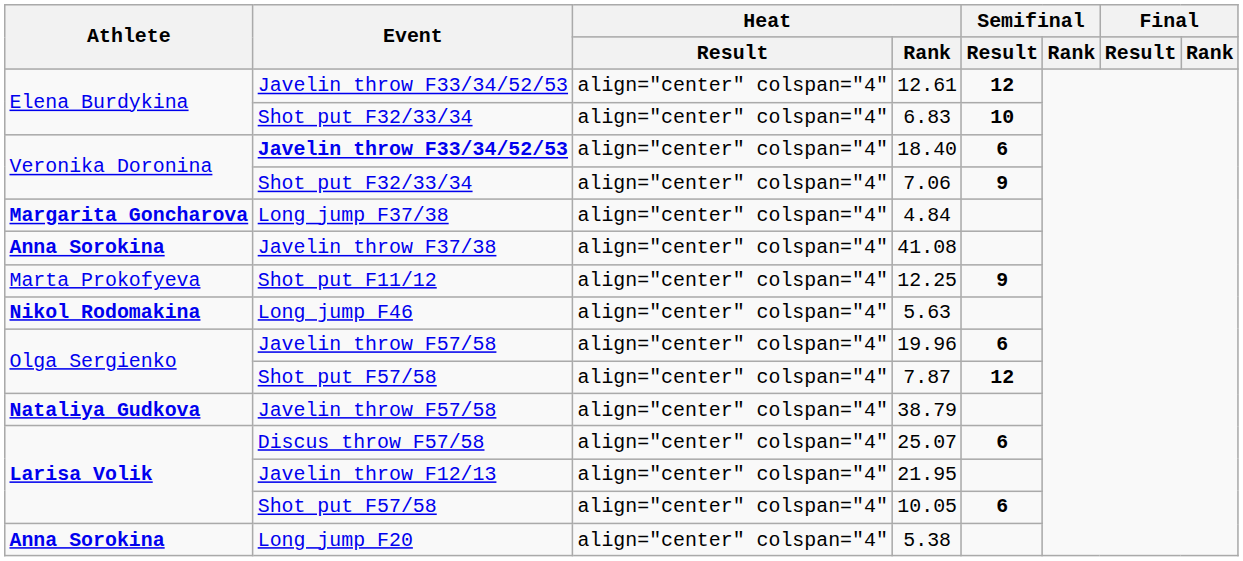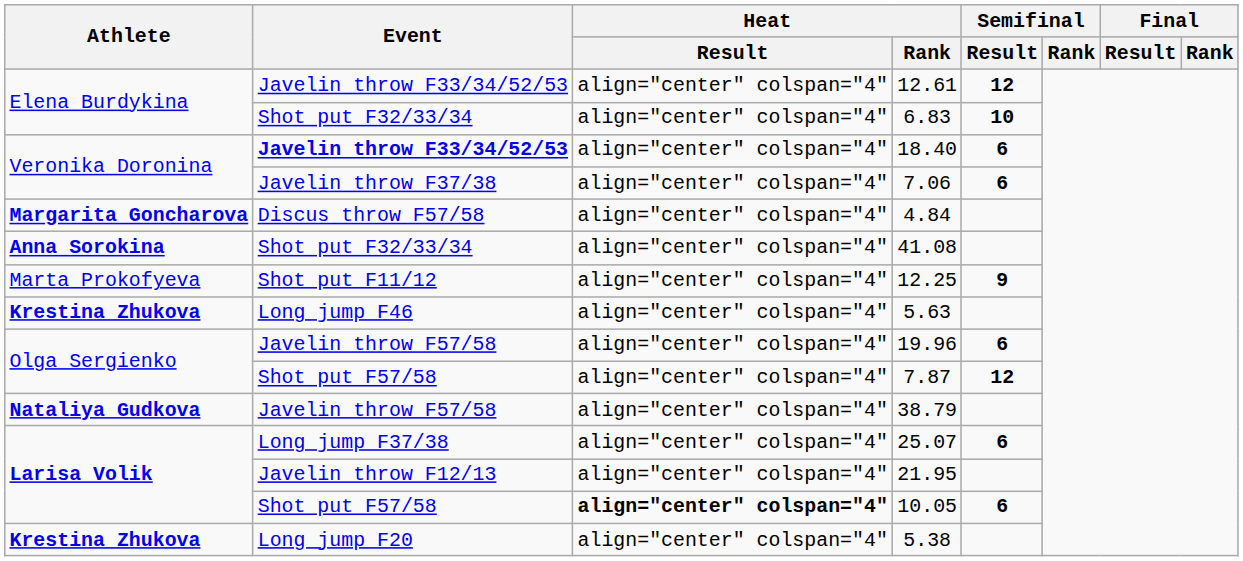(365, 183) Shot put F32/33/34 -> (377, 183) Javelin throw F37/38
(1002, 183) 9 -> (1002, 183) 6
(353, 215) Long jump F37/38 -> (371, 215) Discus throw F57/58
(377, 248) Javelin throw F37/38 -> (365, 248) Shot put F32/33/34
(105, 313) Nikol Rodomakina -> (105, 313) Krestina Zhukova
(371, 442) Discus throw F57/58 -> (353, 442) Long jump F37/38
(733, 507) normal -> (733, 507) bold
(87, 540) Anna Sorokina -> (105, 540) Krestina Zhukova
